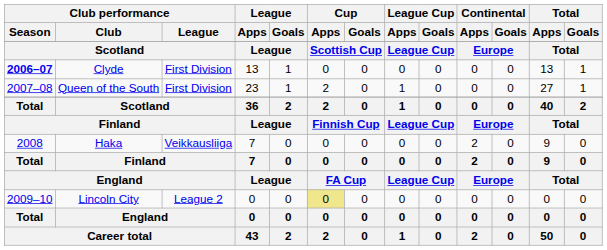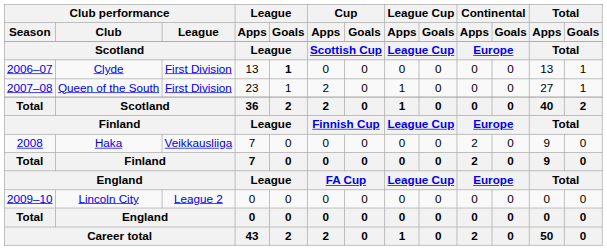(30, 69) bold -> (30, 69) normal
(288, 69) normal -> (288, 69) bold
(326, 198) khaki background -> (326, 198) no background
